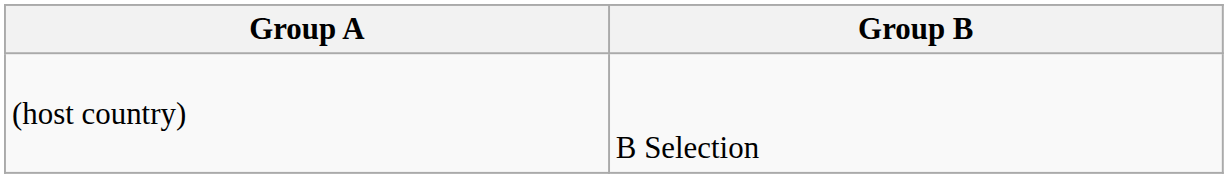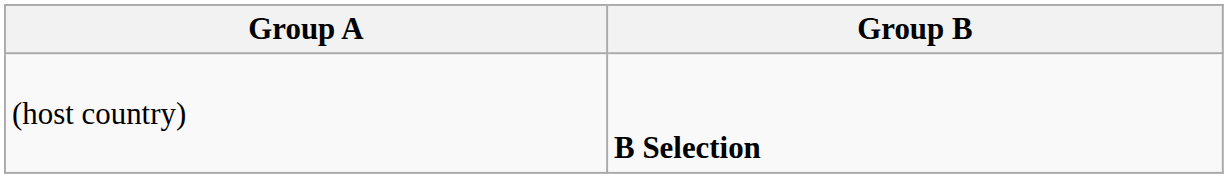(687, 147) normal -> (687, 147) bold
